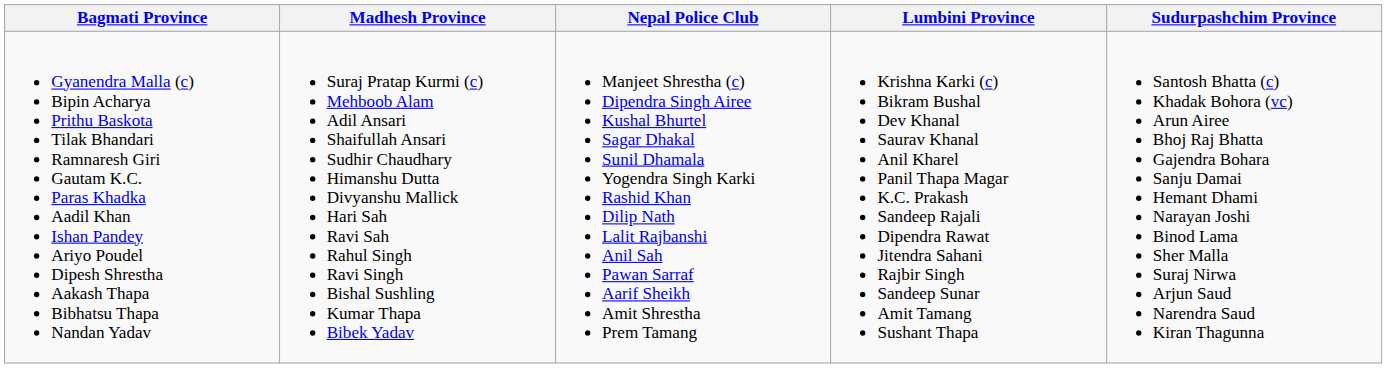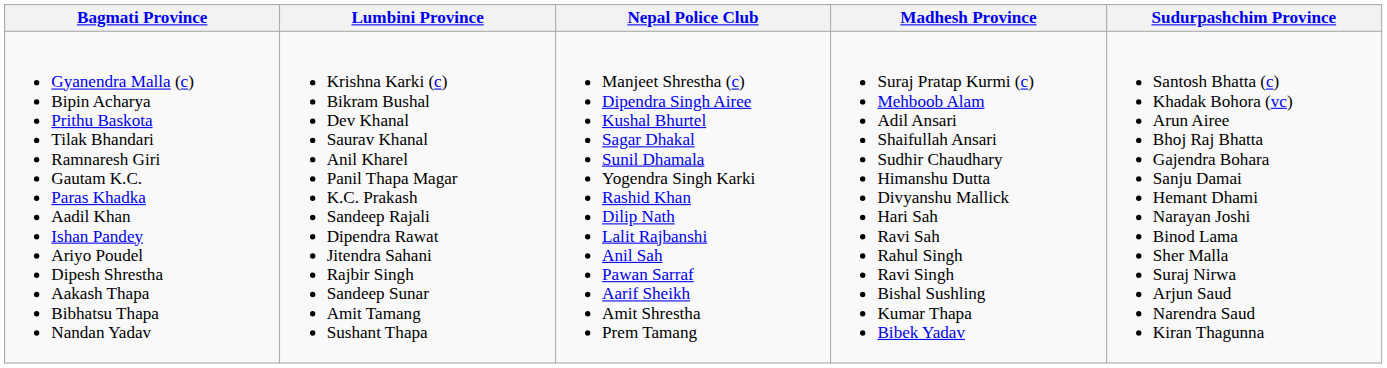columns swapped: (968, 18) <-> (418, 18)
